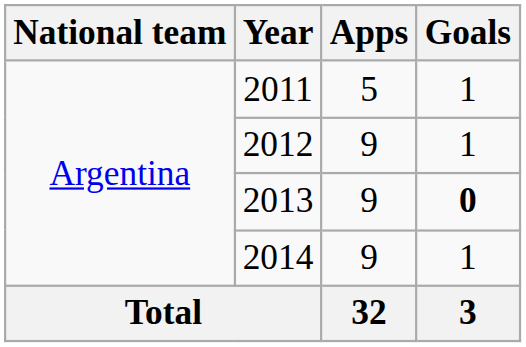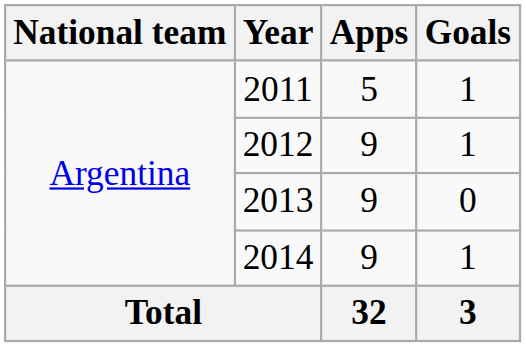(468, 200) bold -> (468, 200) normal
